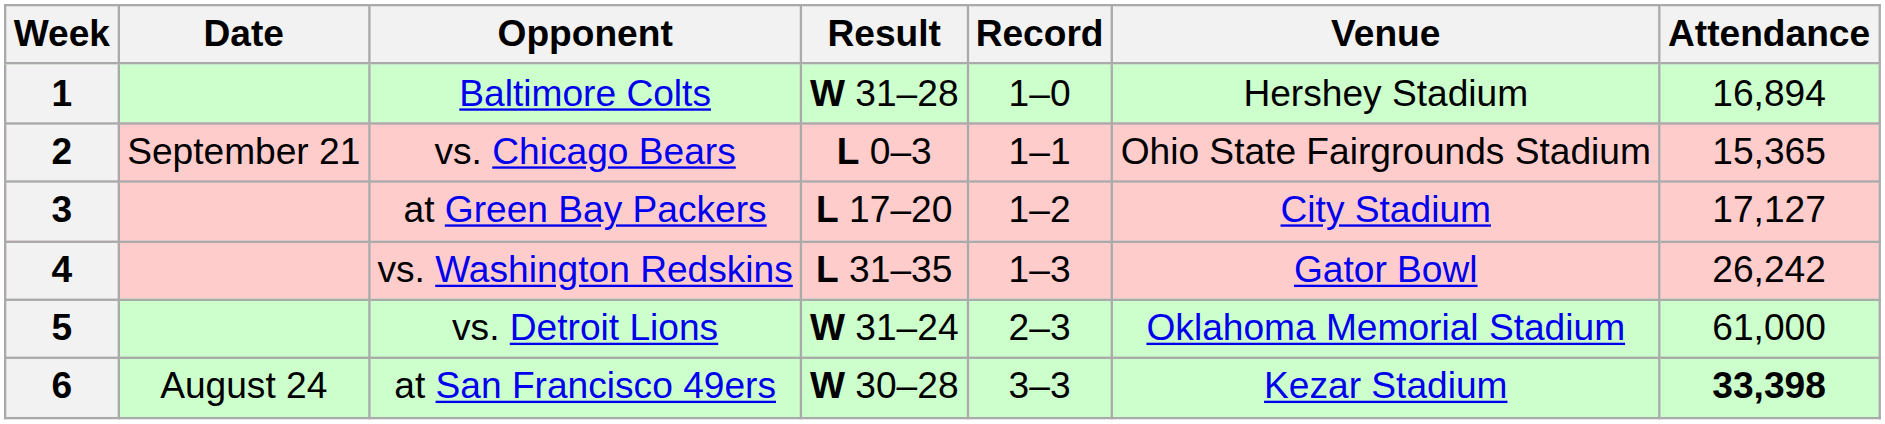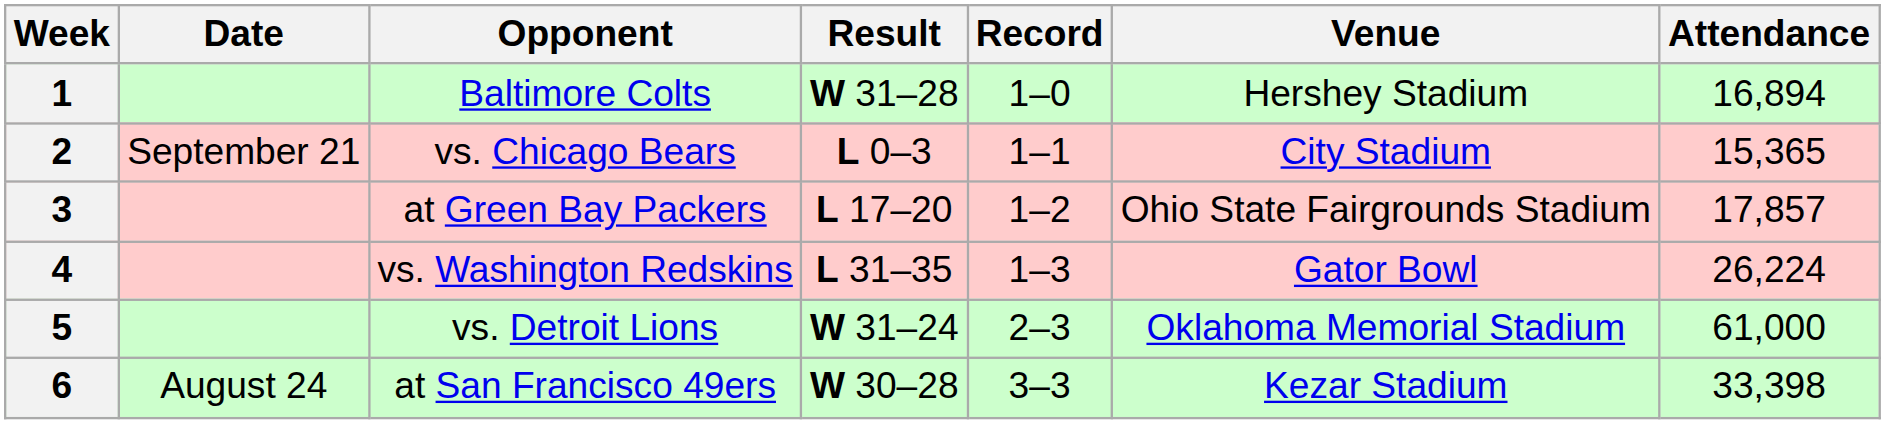(1386, 151) Ohio State Fairgrounds Stadium -> (1386, 151) City Stadium
(1386, 210) City Stadium -> (1386, 210) Ohio State Fairgrounds Stadium
(1769, 210) 17,127 -> (1769, 210) 17,857
(1769, 269) 26,242 -> (1769, 269) 26,224
(1769, 387) bold -> (1769, 387) normal
